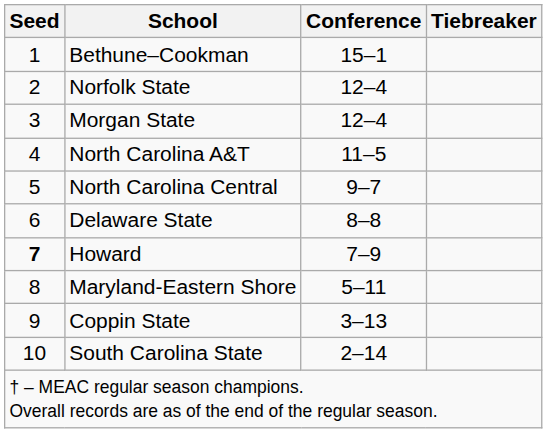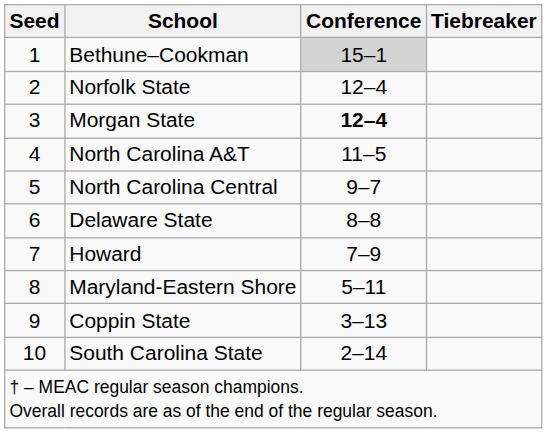(364, 54) no background -> (364, 54) lightgrey background
(364, 120) normal -> (364, 120) bold
(35, 253) bold -> (35, 253) normal
